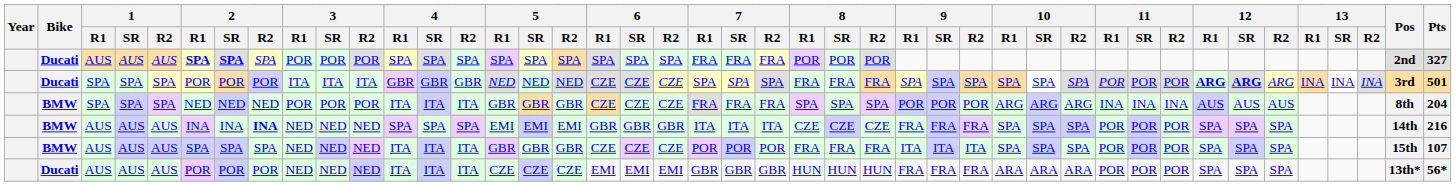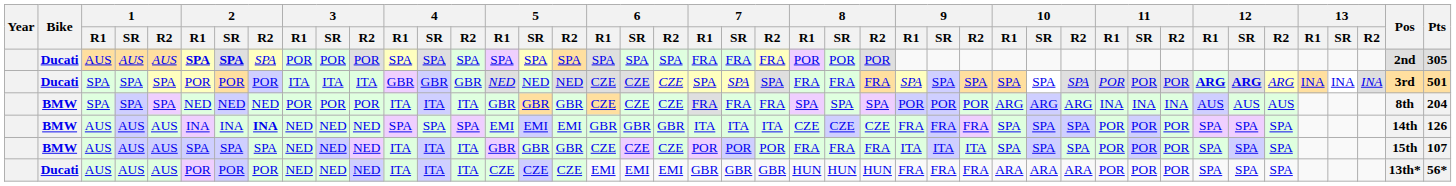(1437, 60) 327 -> (1437, 60) 305
(1437, 126) 216 -> (1437, 126) 126
